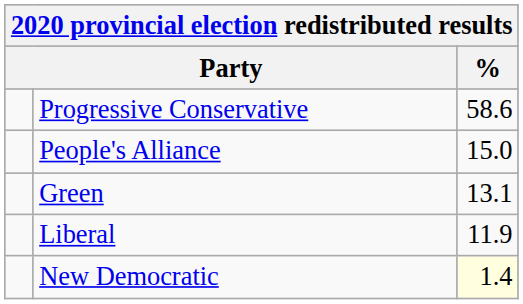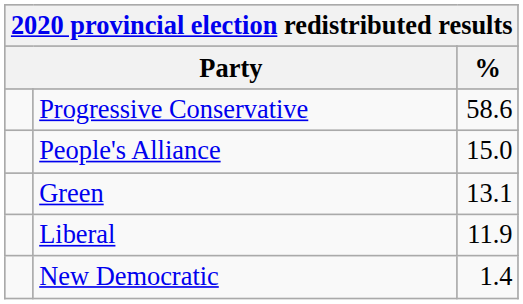(496, 276) lightyellow background -> (496, 276) no background
